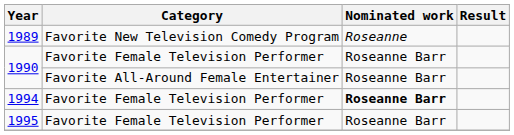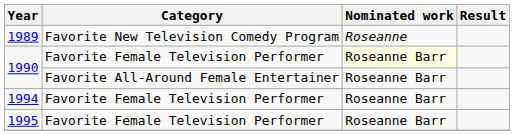(396, 57) no background -> (396, 57) lightyellow background
(396, 99) bold -> (396, 99) normal
